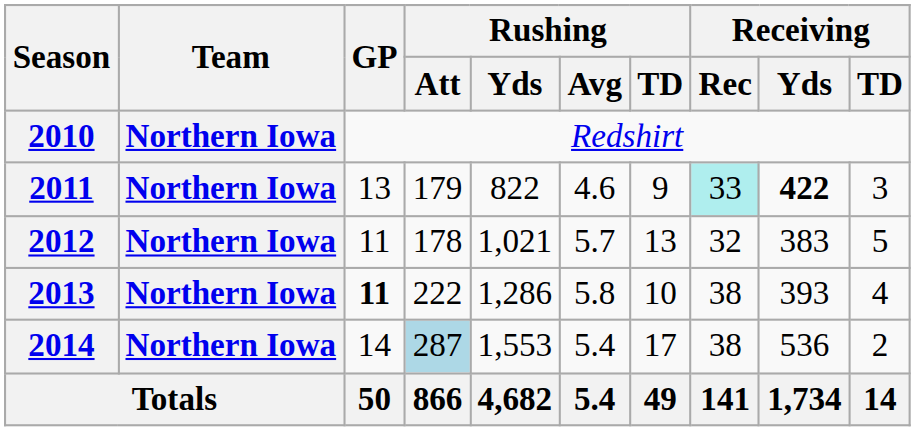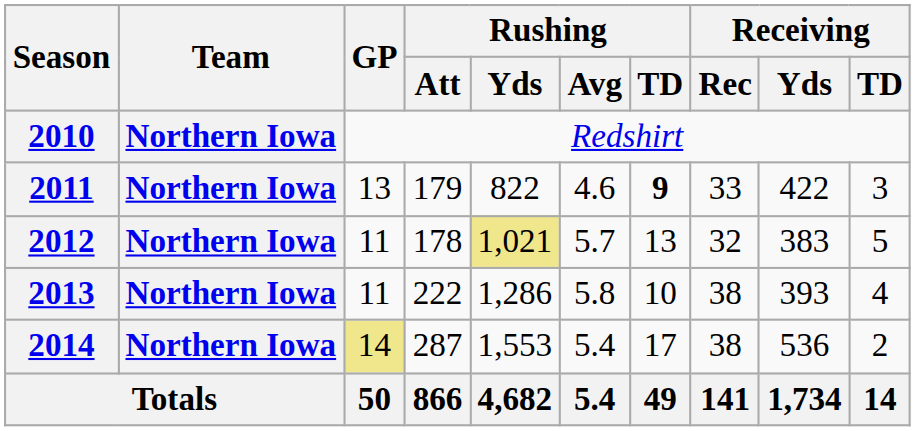(660, 188) normal -> (660, 188) bold
(725, 188) paleturquoise background -> (725, 188) no background
(804, 188) bold -> (804, 188) normal
(515, 240) no background -> (515, 240) khaki background
(374, 293) bold -> (374, 293) normal
(374, 345) no background -> (374, 345) khaki background
(438, 345) lightblue background -> (438, 345) no background
